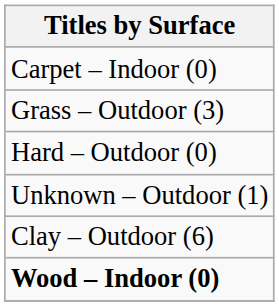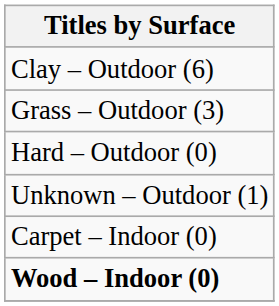(114, 68) Carpet – Indoor (0) -> (112, 68) Clay – Outdoor (6)
(112, 236) Clay – Outdoor (6) -> (114, 236) Carpet – Indoor (0)
